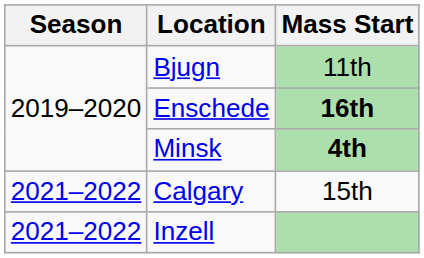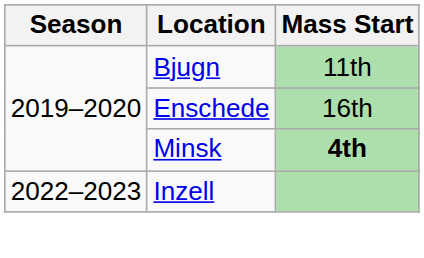(347, 107) bold -> (347, 107) normal
- row: (198, 190)
(76, 232) 2021–2022 -> (76, 190) 2022–2023
